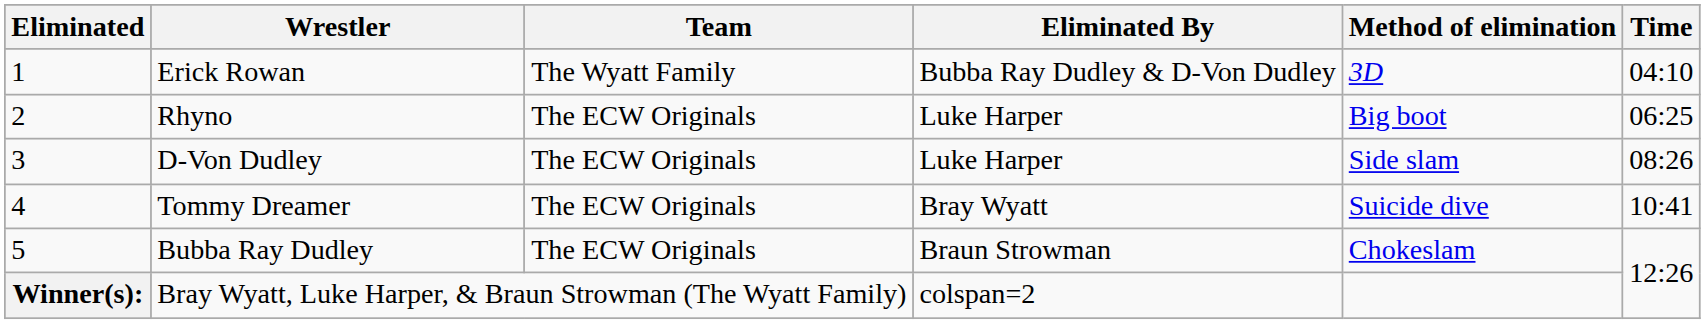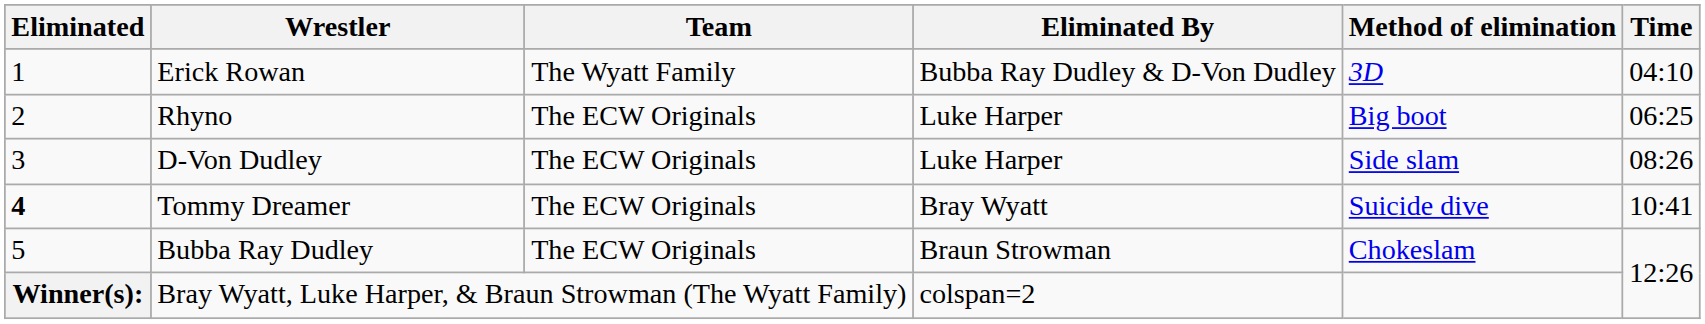(18, 205) normal -> (18, 205) bold
